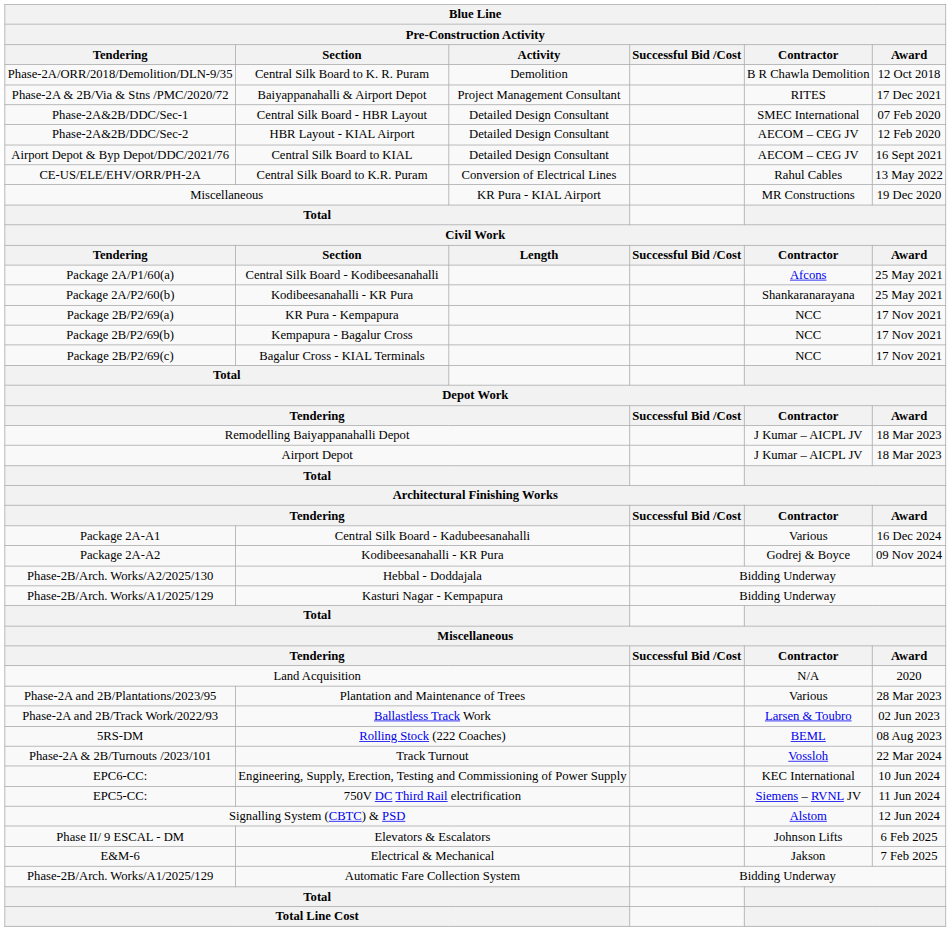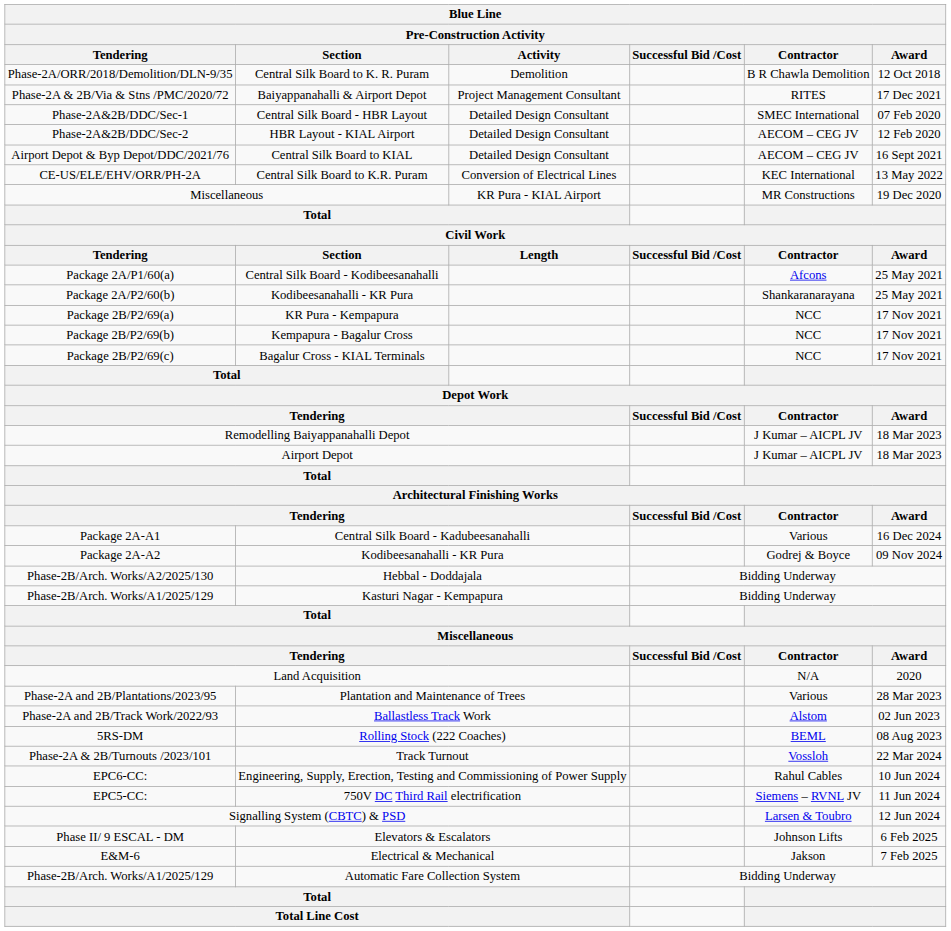(808, 174) Rahul Cables -> (808, 174) KEC International
(808, 716) Larsen & Toubro -> (808, 716) Alstom
(808, 776) KEC International -> (808, 776) Rahul Cables
(808, 816) Alstom -> (808, 816) Larsen & Toubro
